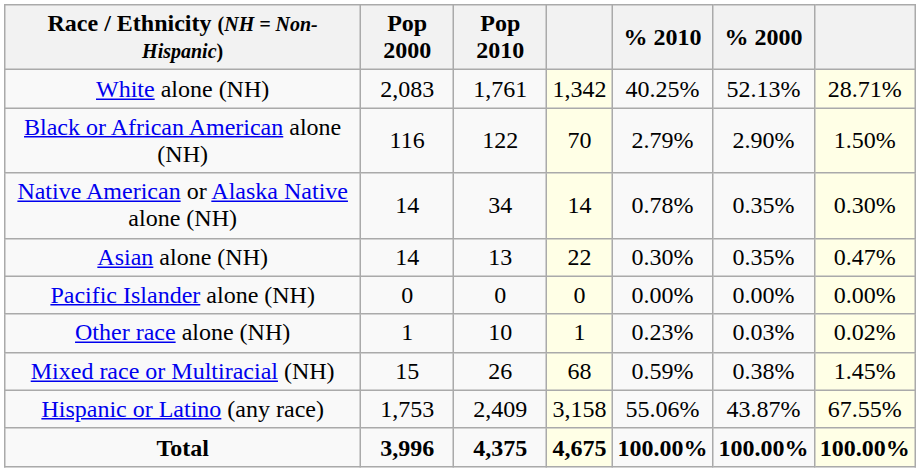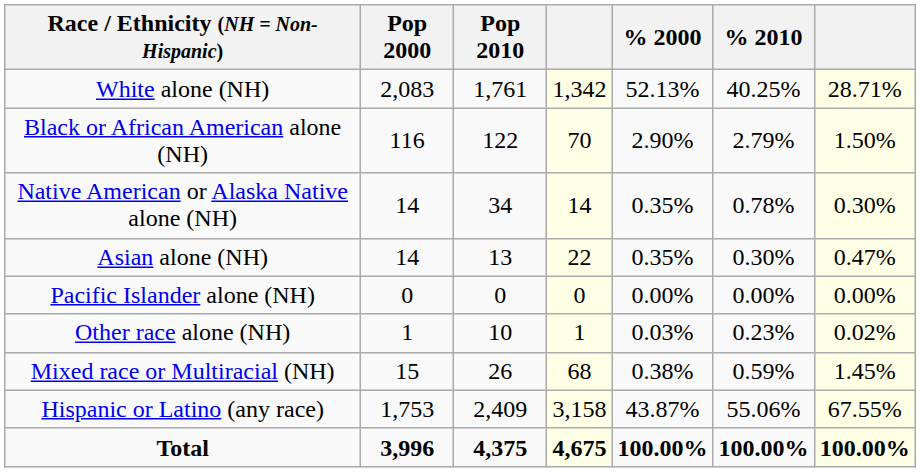columns swapped: (764, 37) <-> (663, 37)
